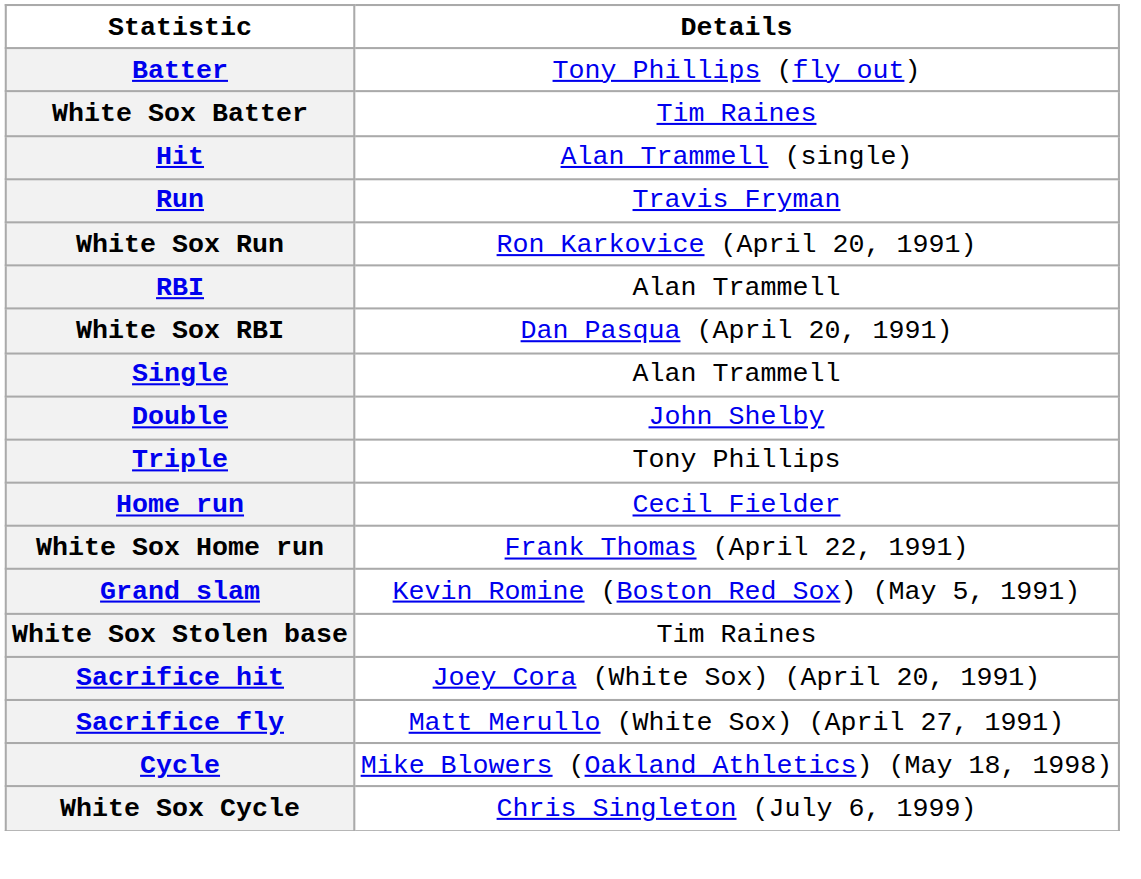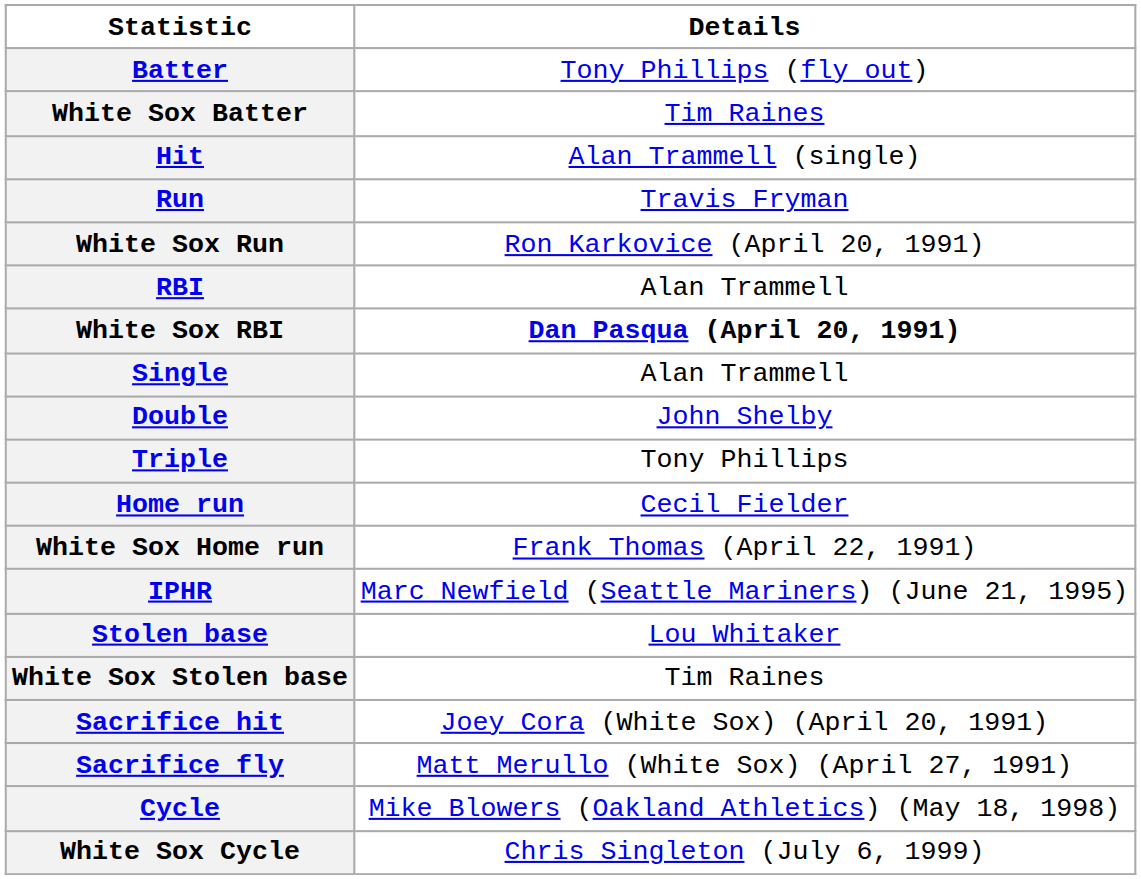(736, 331) normal -> (744, 331) bold
- row: (180, 591)
+ row: (180, 591)
+ row: (180, 635)
